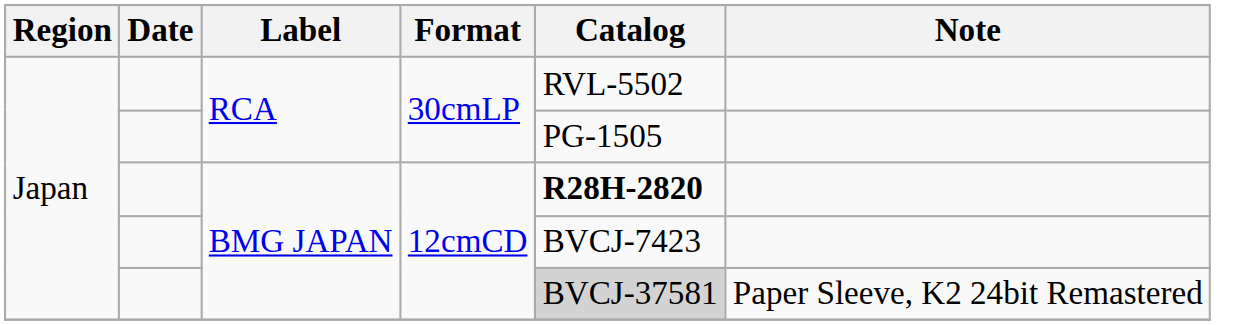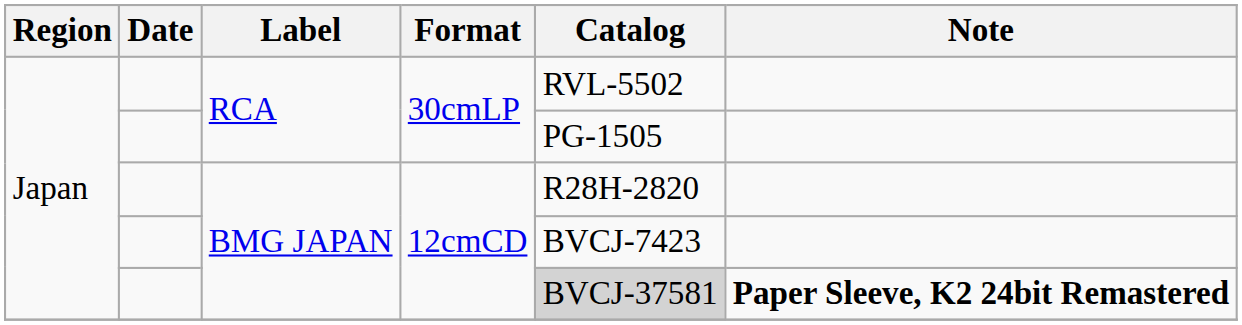(623, 188) bold -> (621, 188) normal
(968, 293) normal -> (981, 293) bold
